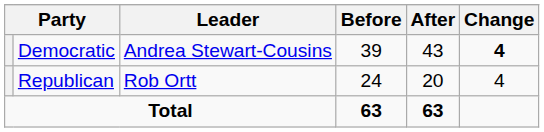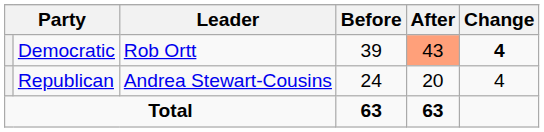(228, 50) Andrea Stewart-Cousins -> (160, 50) Rob Ortt
(433, 50) no background -> (433, 50) lightsalmon background
(160, 80) Rob Ortt -> (228, 80) Andrea Stewart-Cousins
